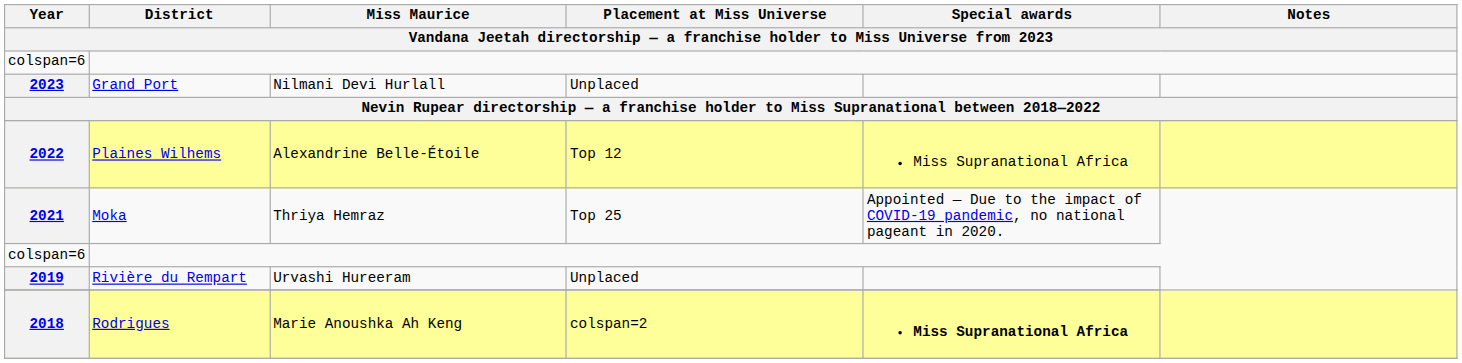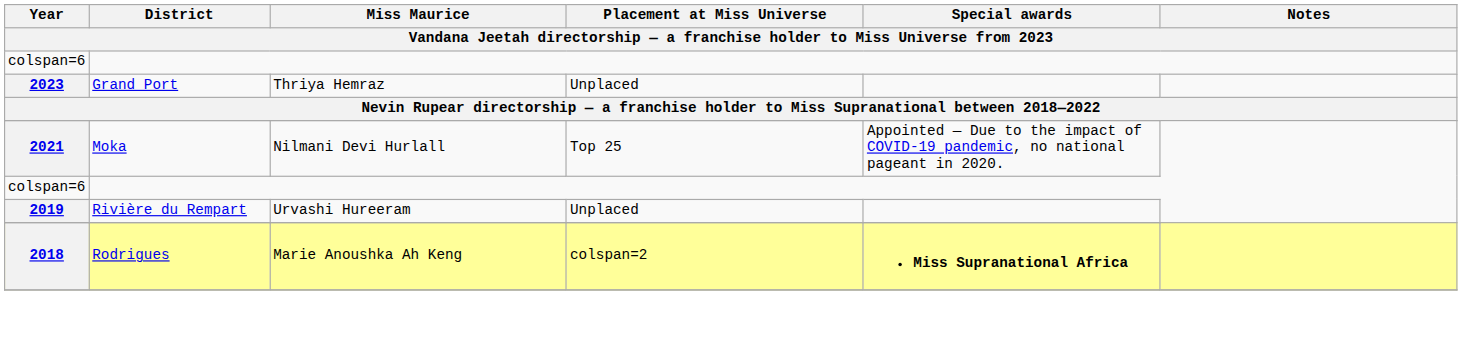(359, 86) Nilmani Devi Hurlall -> (329, 86) Thriya Hemraz
- row: (47, 155)
(329, 216) Thriya Hemraz -> (359, 148) Nilmani Devi Hurlall
